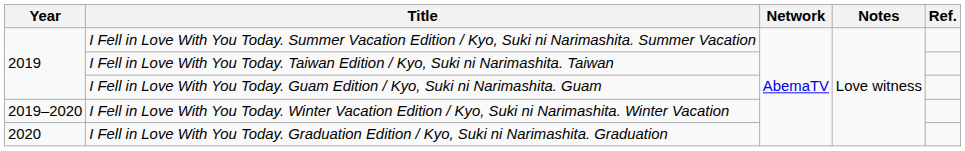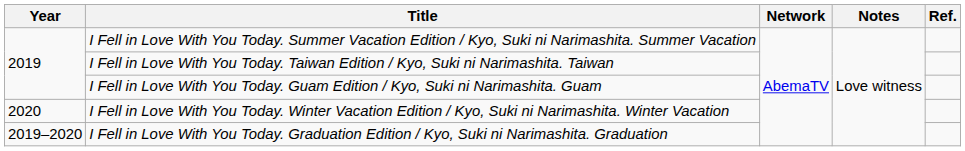(45, 110) 2019–2020 -> (24, 110) 2020
(24, 134) 2020 -> (45, 134) 2019–2020
